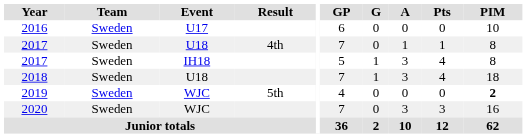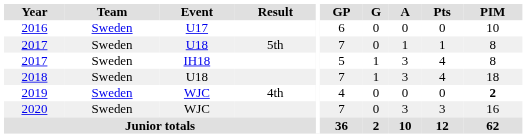(275, 44) 4th -> (275, 44) 5th
(275, 93) 5th -> (275, 93) 4th
